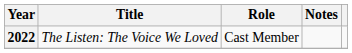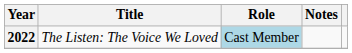(262, 37) no background -> (262, 37) lightblue background
